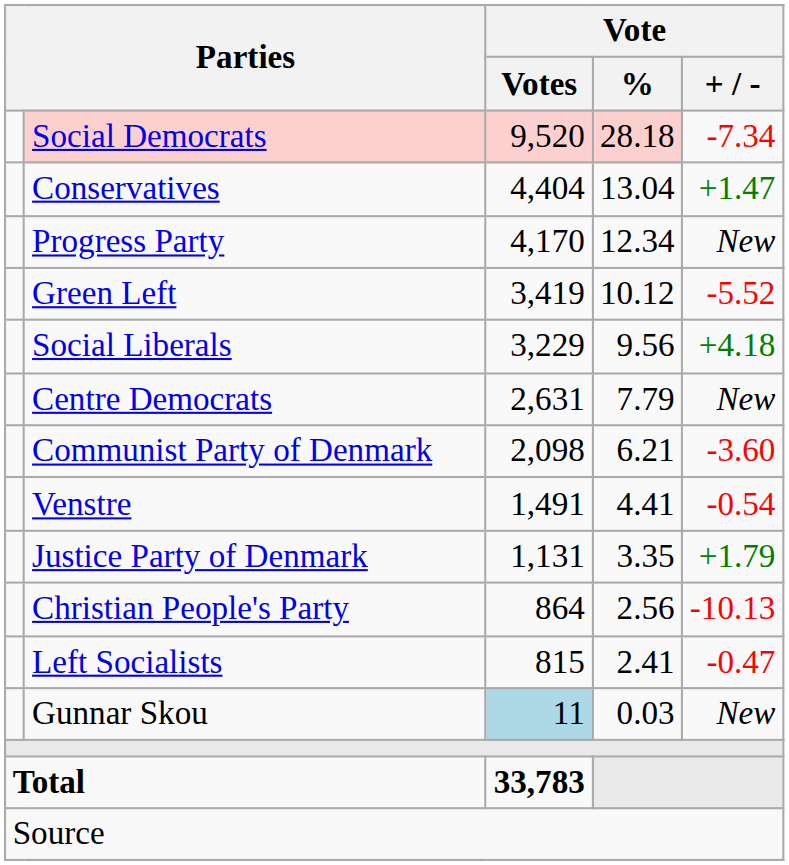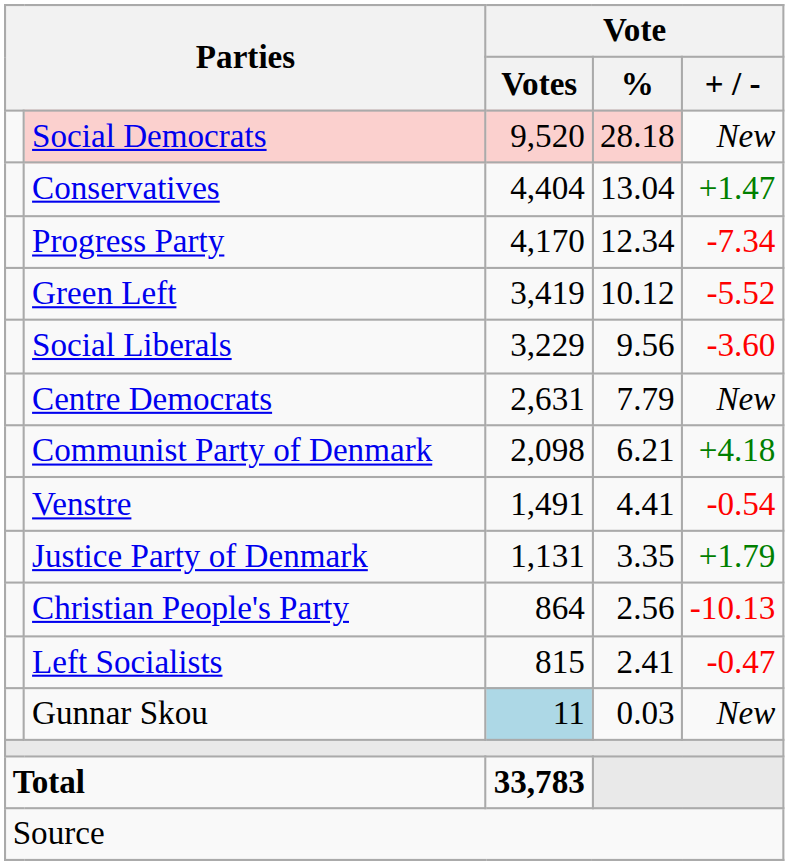(741, 135) -7.34 -> (746, 135) New
(746, 240) New -> (741, 240) -7.34
(737, 345) +4.18 -> (741, 345) -3.60
(741, 450) -3.60 -> (737, 450) +4.18
